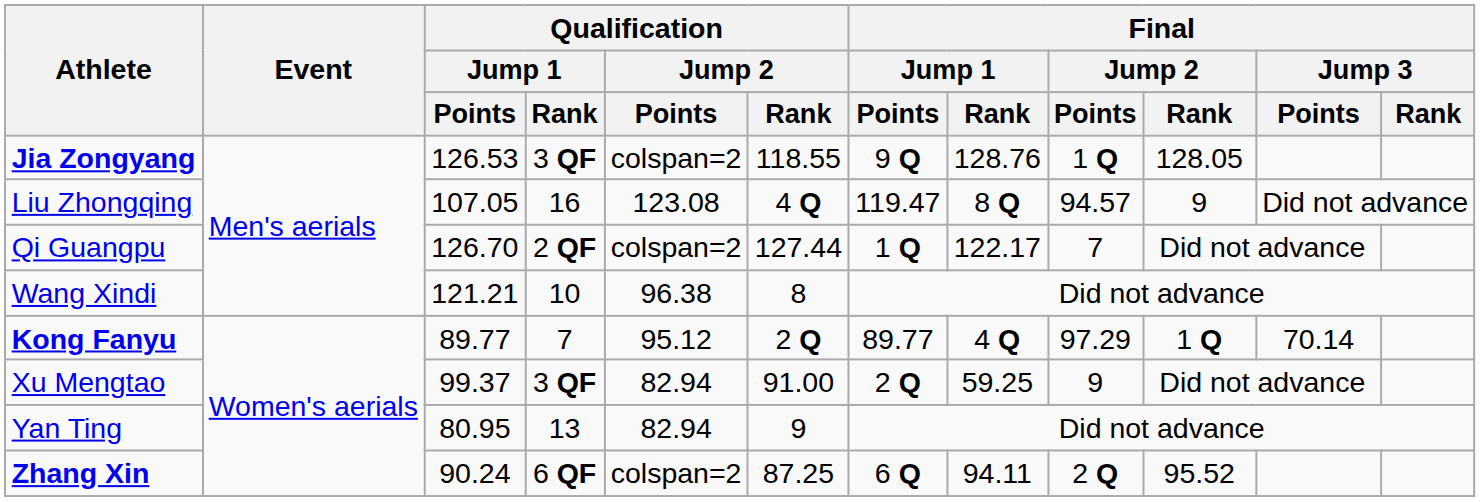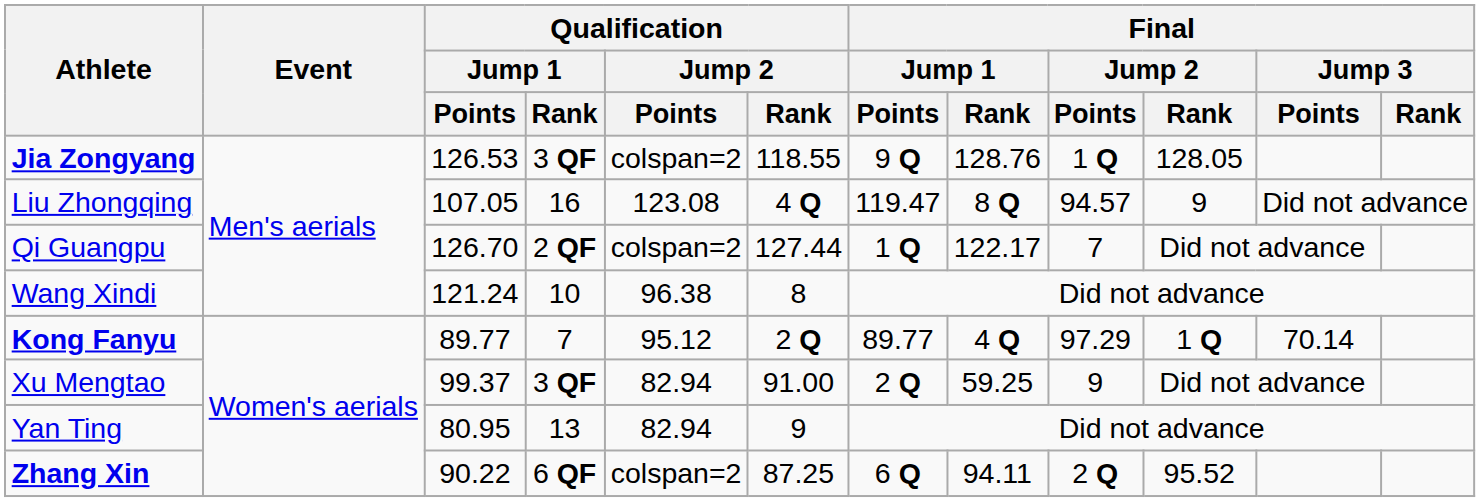(475, 293) 121.21 -> (475, 293) 121.24
(475, 473) 90.24 -> (475, 473) 90.22
